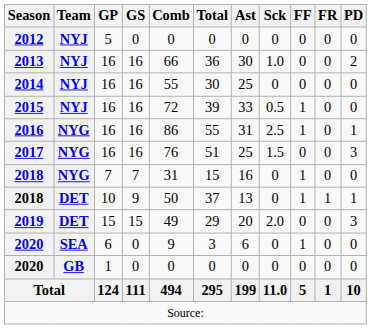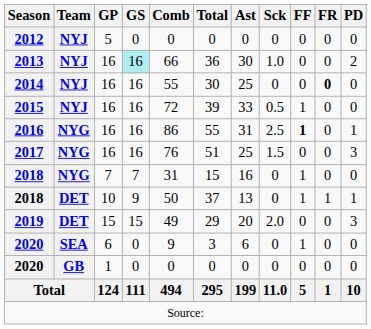(136, 61) no background -> (136, 61) paleturquoise background
(328, 84) normal -> (328, 84) bold
(303, 130) normal -> (303, 130) bold
